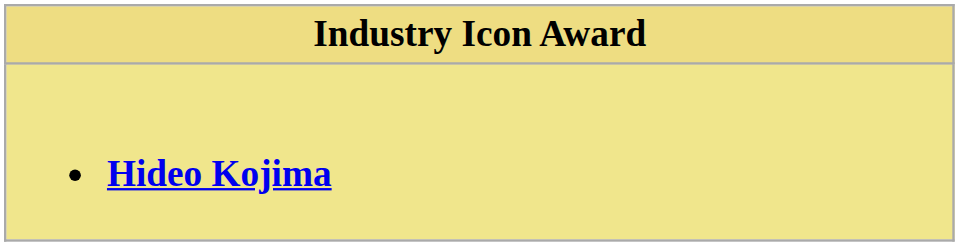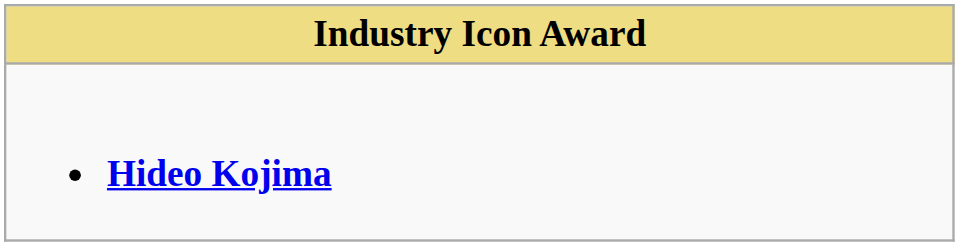(480, 173) khaki background -> (480, 173) no background
